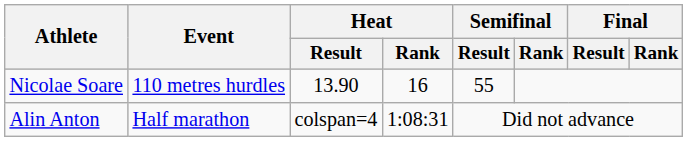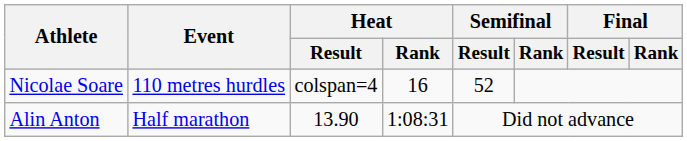(336, 86) 13.90 -> (336, 86) colspan=4
(484, 86) 55 -> (484, 86) 52
(336, 119) colspan=4 -> (336, 119) 13.90
